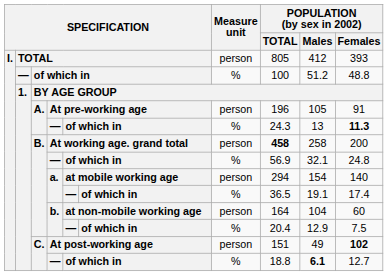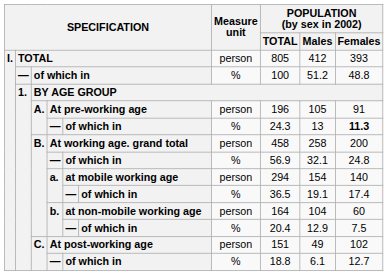(280, 143) bold -> (280, 143) normal
(359, 244) bold -> (359, 244) normal
(318, 261) bold -> (318, 261) normal
